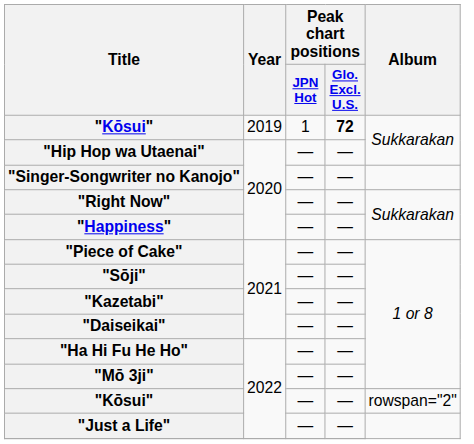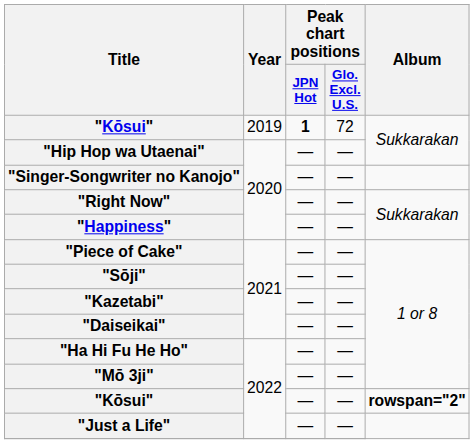(305, 127) normal -> (305, 127) bold
(345, 127) bold -> (345, 127) normal
(413, 401) normal -> (417, 401) bold
